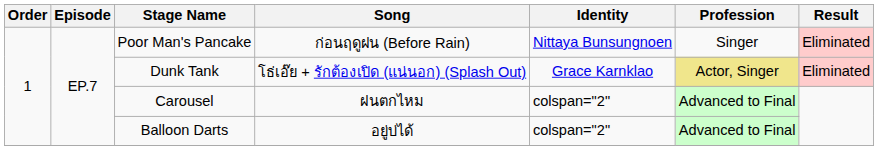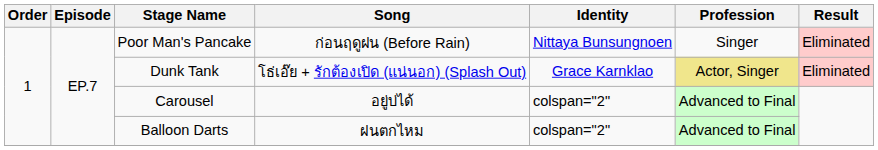(392, 101) ฝนตกไหม -> (392, 101) อยู่บ่ได้
(392, 131) อยู่บ่ได้ -> (392, 131) ฝนตกไหม
